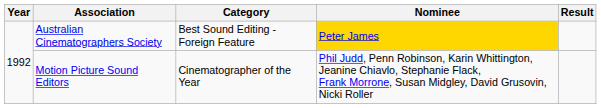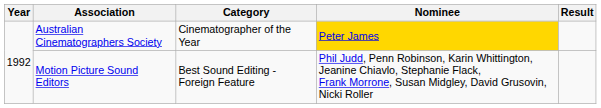(227, 36) Best Sound Editing - Foreign Feature -> (235, 36) Cinematographer of the Year
(235, 77) Cinematographer of the Year -> (227, 77) Best Sound Editing - Foreign Feature
